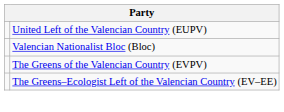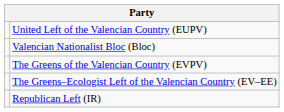+ row: (57, 98)
